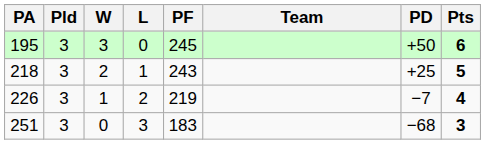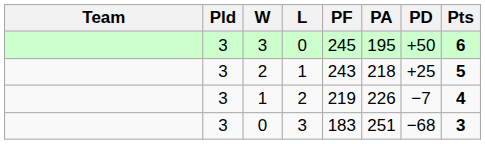columns swapped: (302, 17) <-> (24, 17)
